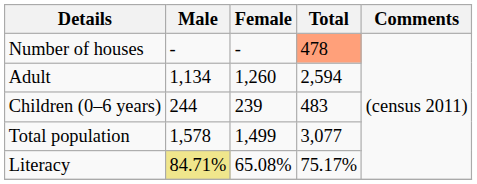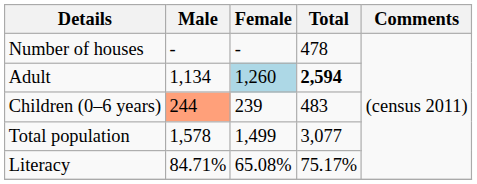(314, 48) lightsalmon background -> (314, 48) no background
(255, 77) no background -> (255, 77) lightblue background
(321, 77) normal -> (321, 77) bold
(183, 106) no background -> (183, 106) lightsalmon background
(198, 164) khaki background -> (198, 164) no background
